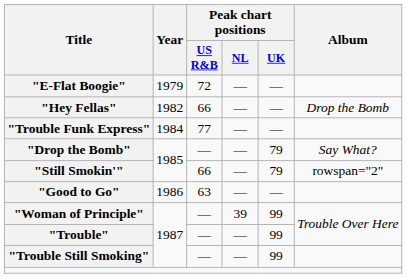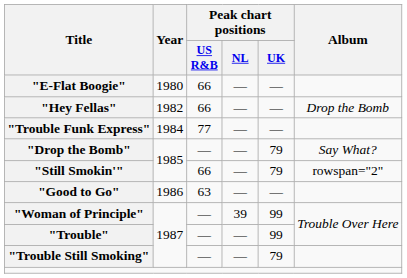(170, 85) 1979 -> (170, 85) 1980
(204, 85) 72 -> (204, 85) 66
(276, 256) 99 -> (276, 256) 79
